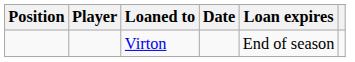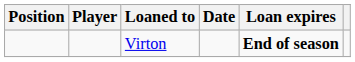(289, 43) normal -> (291, 43) bold
